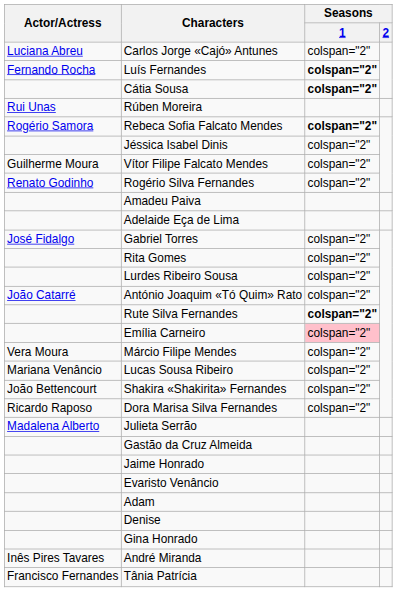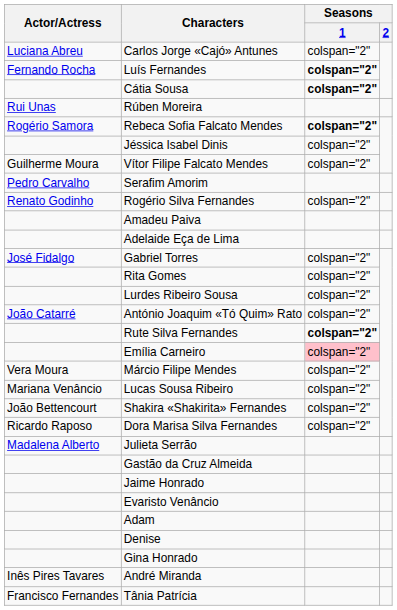+ row: (166, 182)
